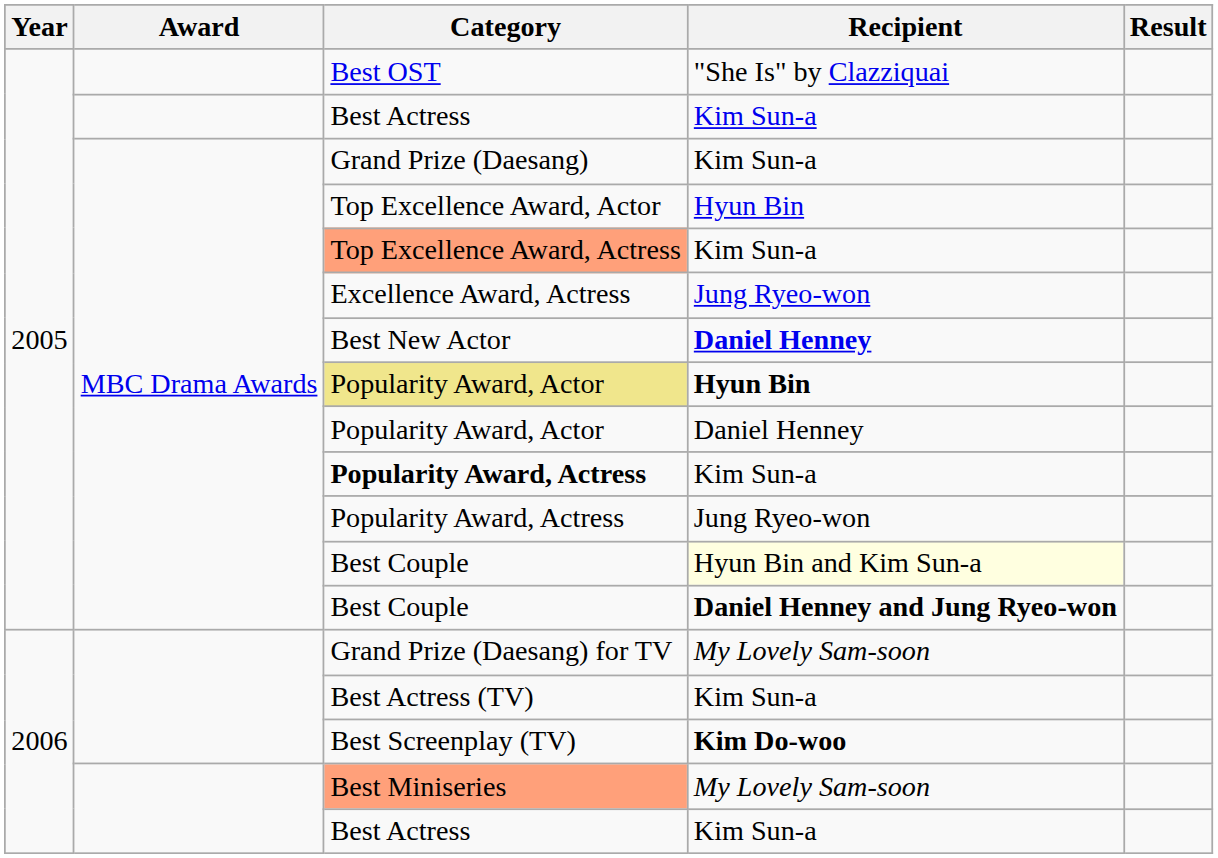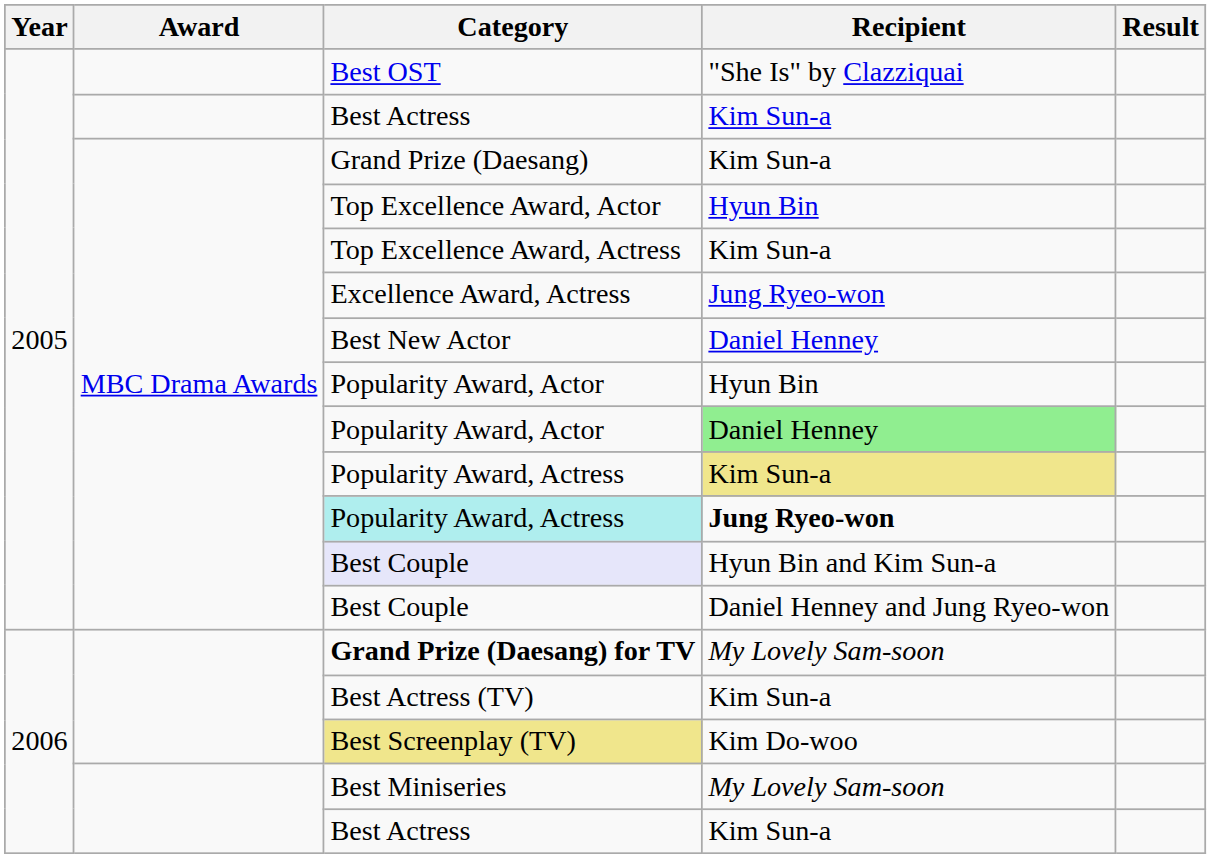(506, 250) lightsalmon background -> (506, 250) no background
(783, 339) bold -> (793, 339) normal
(467, 384) khaki background -> (467, 384) no background
(752, 384) bold -> (764, 384) normal
(779, 428) no background -> (793, 428) lightgreen background
(488, 473) bold -> (477, 473) normal
(755, 473) no background -> (770, 473) khaki background
(477, 518) no background -> (477, 518) paleturquoise background
(782, 518) normal -> (801, 518) bold
(400, 562) no background -> (400, 562) lavender background
(838, 562) lightyellow background -> (852, 562) no background
(905, 607) bold -> (909, 607) normal
(501, 652) normal -> (513, 652) bold
(453, 741) no background -> (453, 741) khaki background
(770, 741) bold -> (783, 741) normal
(418, 786) lightsalmon background -> (418, 786) no background
